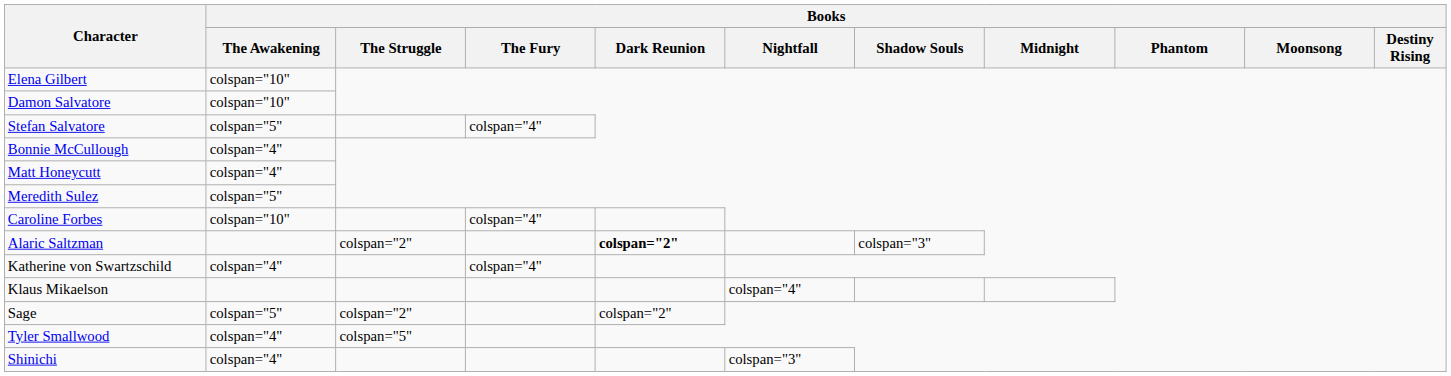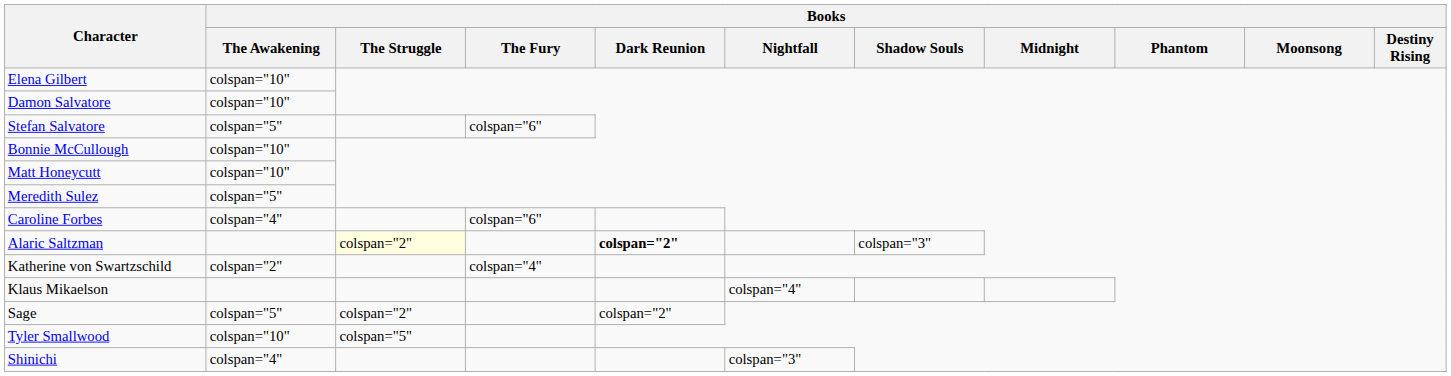(505, 126) colspan="4" -> (505, 126) colspan="6"
(246, 149) colspan="4" -> (250, 149) colspan="10"
(246, 172) colspan="4" -> (250, 172) colspan="10"
(250, 219) colspan="10" -> (246, 219) colspan="4"
(505, 219) colspan="4" -> (505, 219) colspan="6"
(376, 242) no background -> (376, 242) lightyellow background
(246, 266) colspan="4" -> (246, 266) colspan="2"
(246, 336) colspan="4" -> (250, 336) colspan="10"
